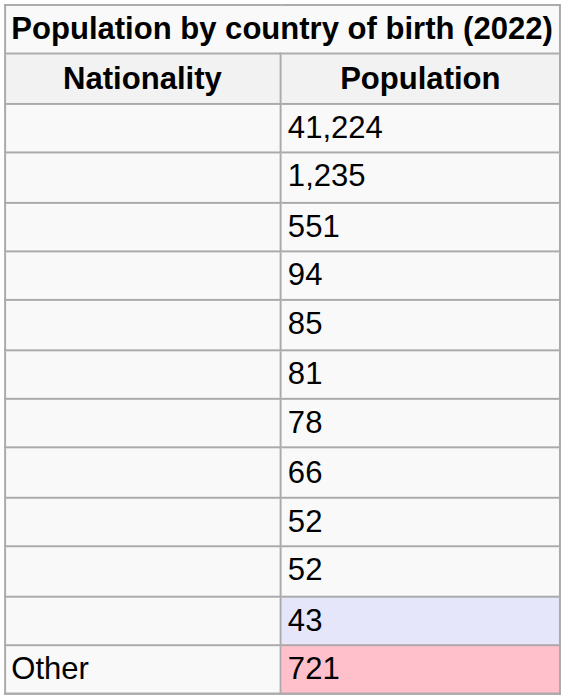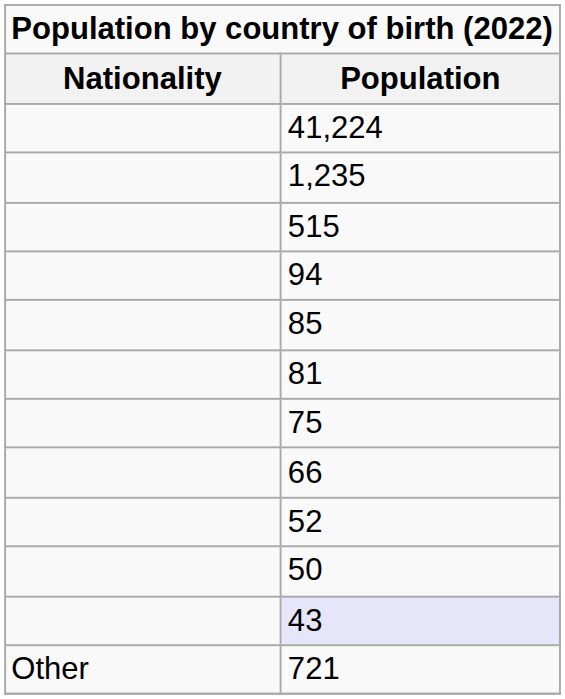(314, 226) 551 -> (314, 226) 515
(305, 422) 78 -> (305, 422) 75
(305, 570) 52 -> (305, 570) 50
(314, 669) pink background -> (314, 669) no background
